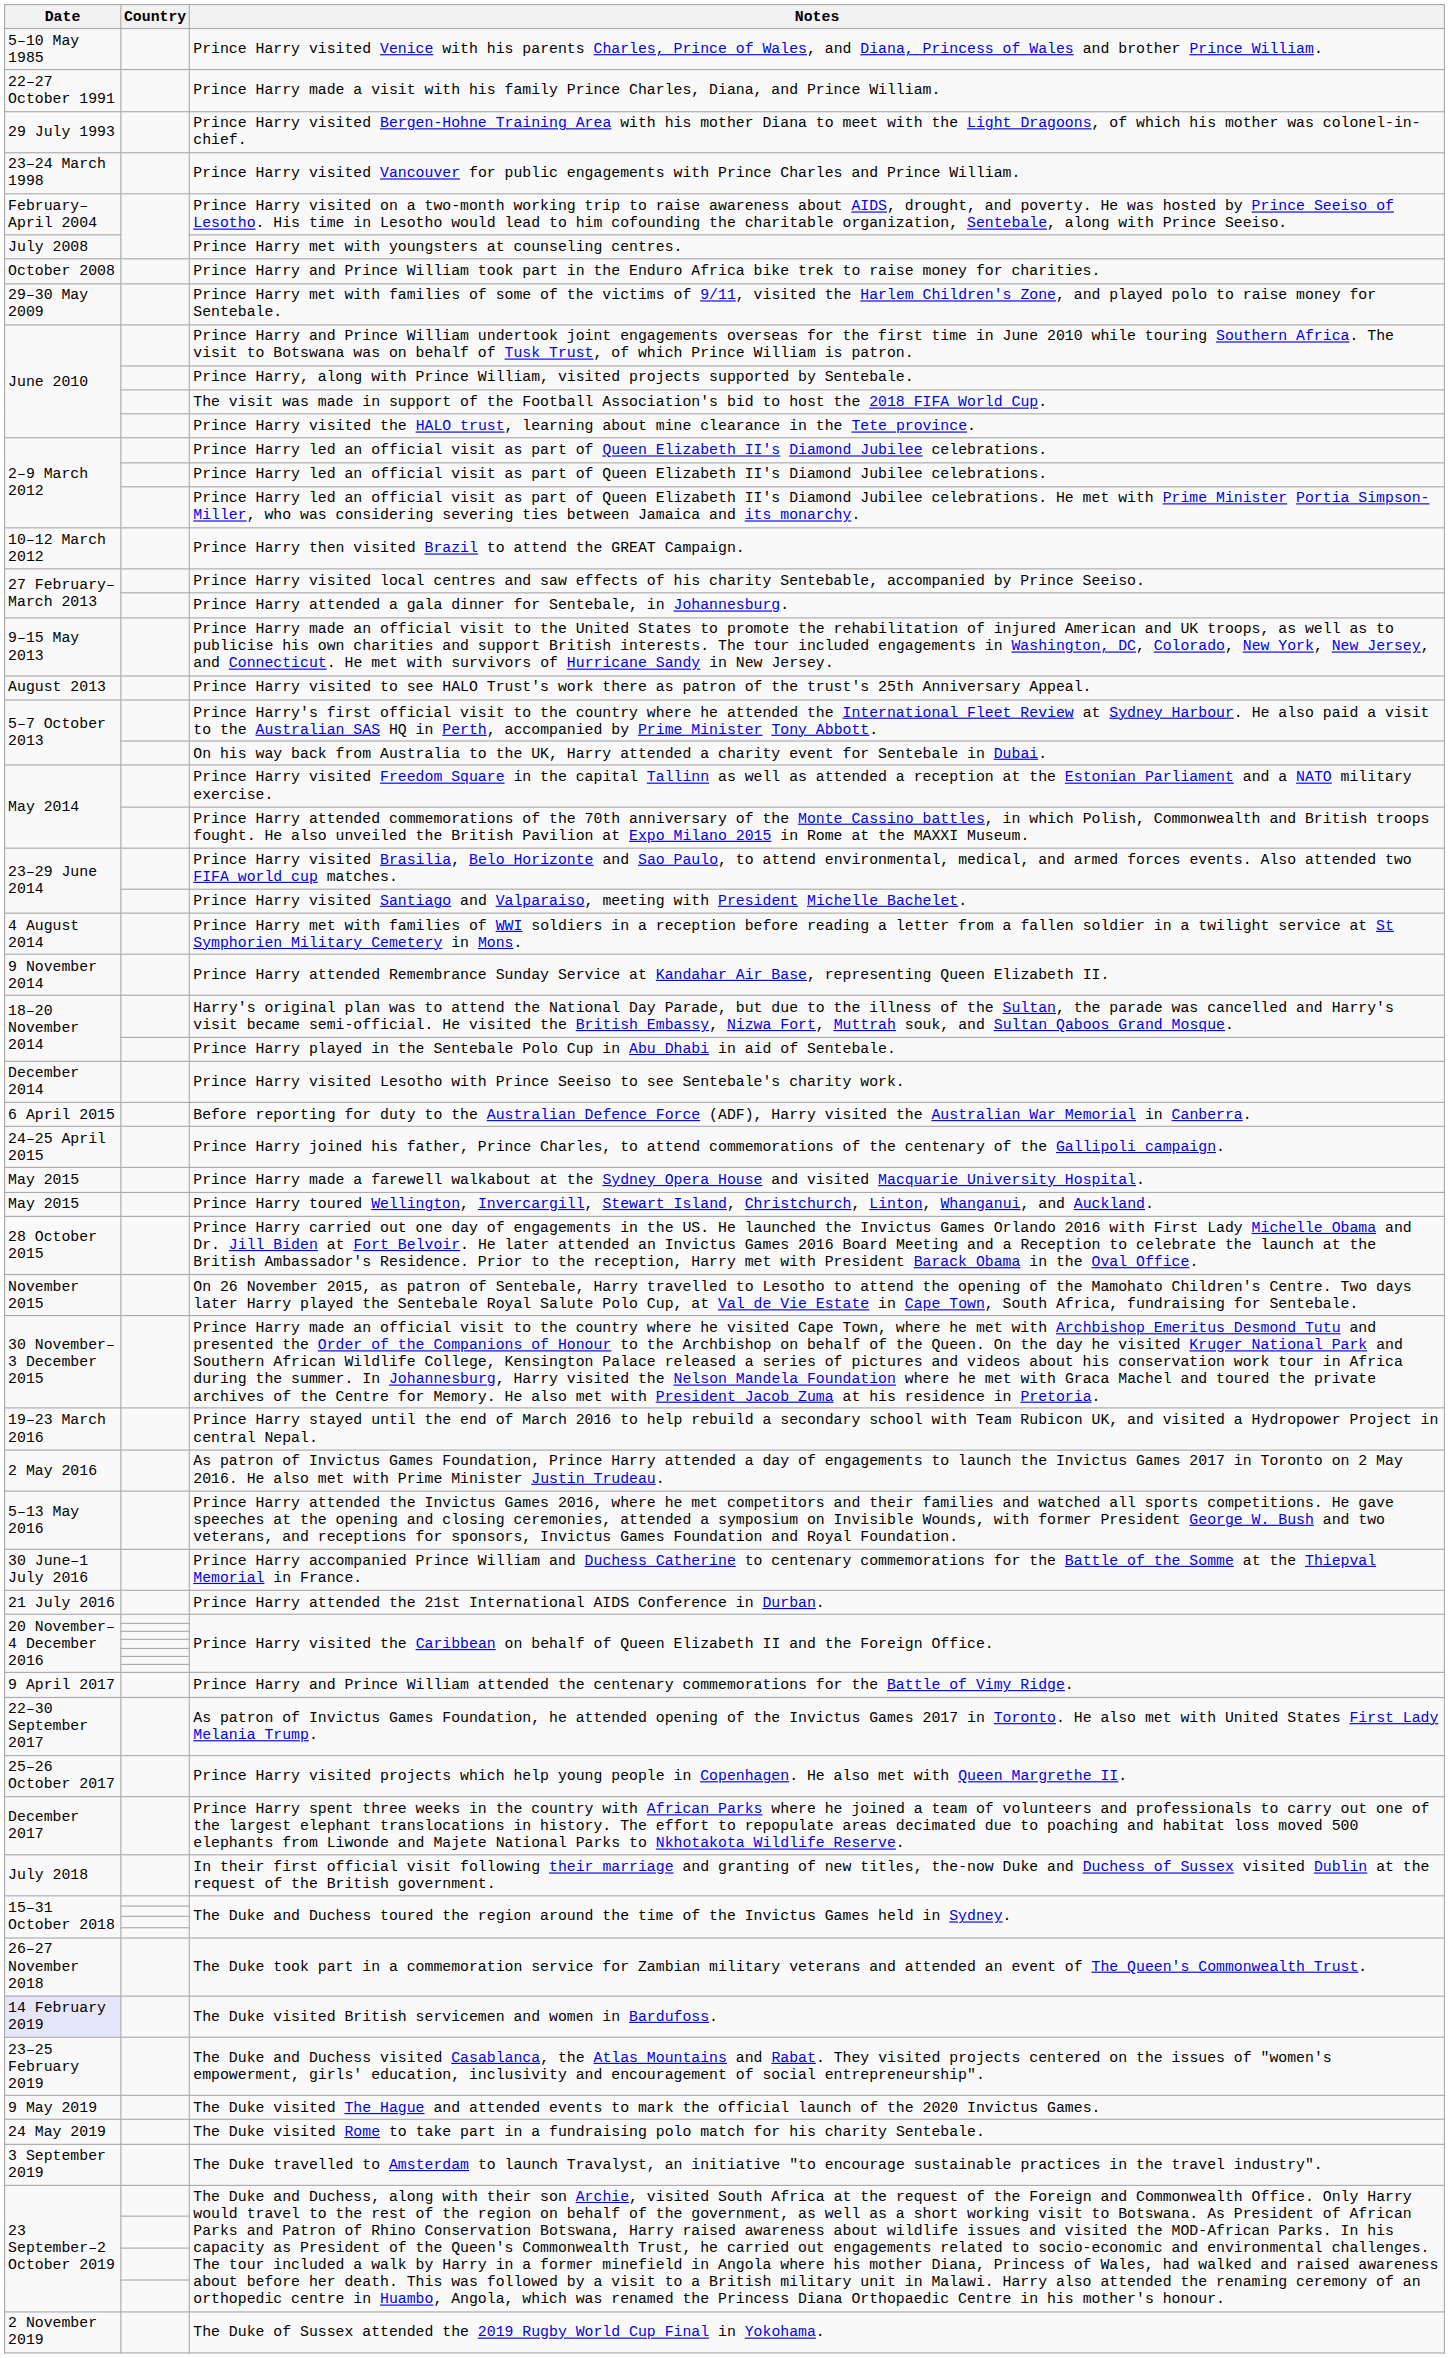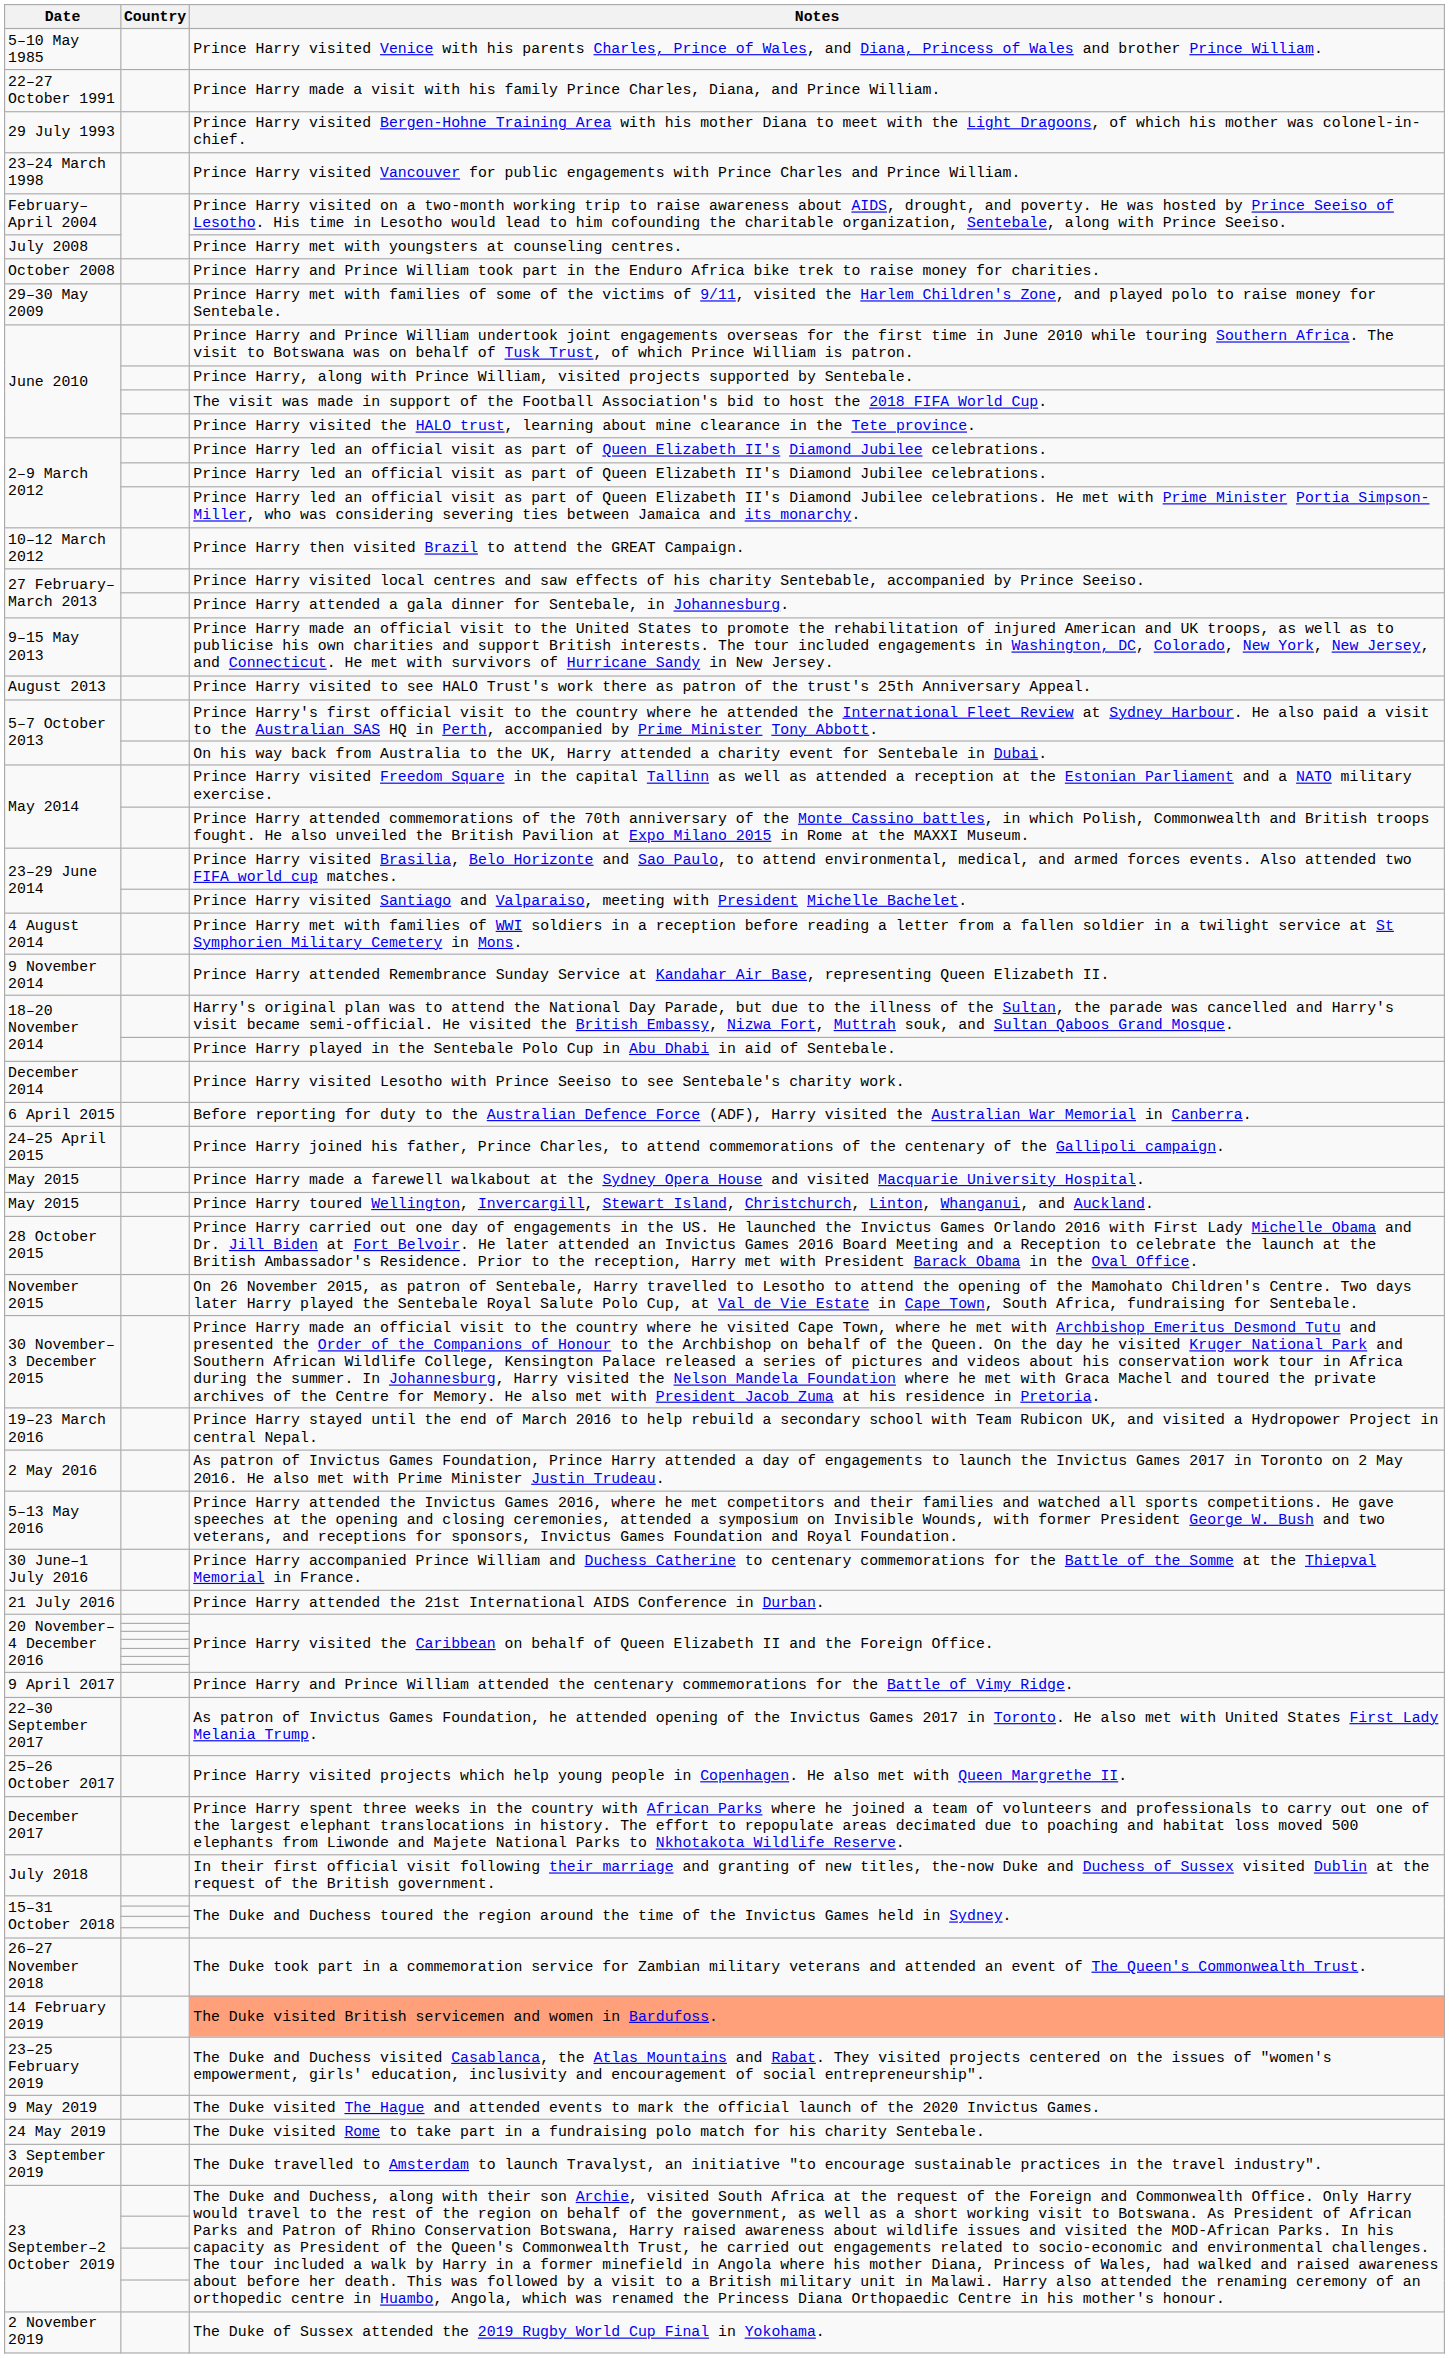(57, 2016) lavender background -> (57, 2016) no background
(456, 2016) no background -> (456, 2016) lightsalmon background
